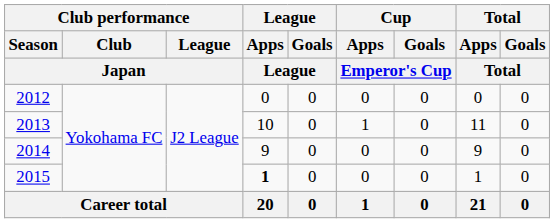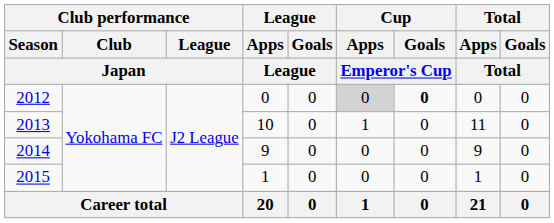(365, 97) no background -> (365, 97) lightgrey background
(425, 97) normal -> (425, 97) bold
(265, 177) bold -> (265, 177) normal
